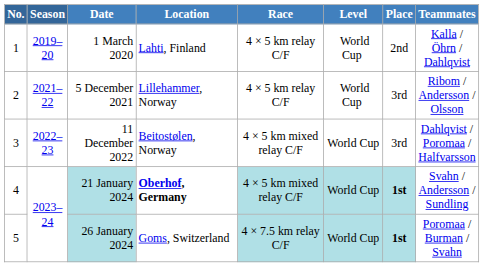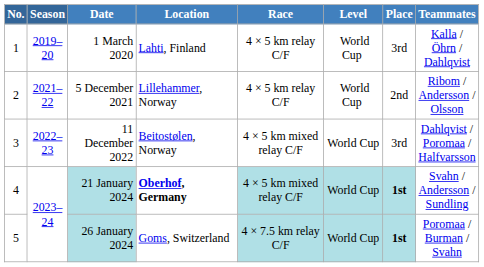(399, 48) 2nd -> (399, 48) 3rd
(399, 95) 3rd -> (399, 95) 2nd
